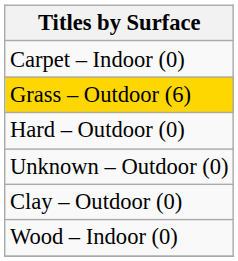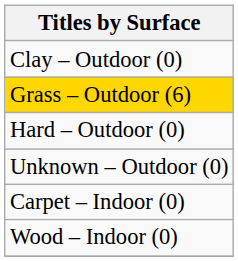(97, 58) Carpet – Indoor (0) -> (96, 58) Clay – Outdoor (0)
(96, 201) Clay – Outdoor (0) -> (97, 201) Carpet – Indoor (0)
